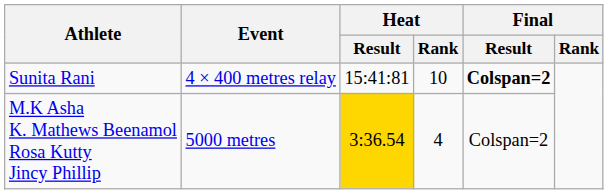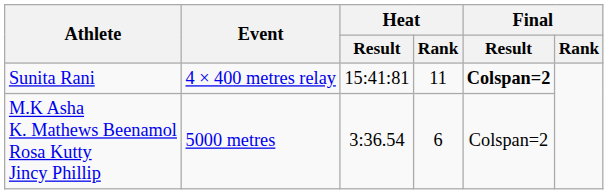(438, 78) 10 -> (438, 78) 11
(377, 141) gold background -> (377, 141) no background
(438, 141) 4 -> (438, 141) 6
